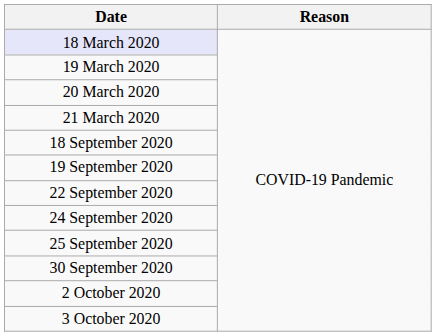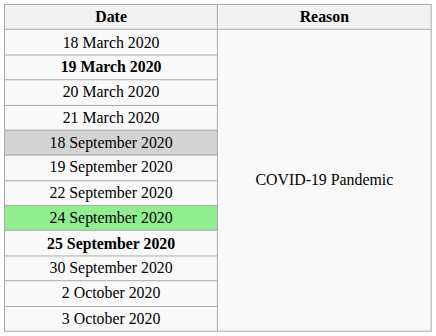(111, 42) lavender background -> (111, 42) no background
(111, 67) normal -> (111, 67) bold
(111, 142) no background -> (111, 142) lightgrey background
(111, 218) no background -> (111, 218) lightgreen background
(111, 243) normal -> (111, 243) bold
